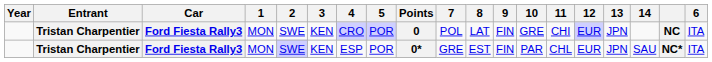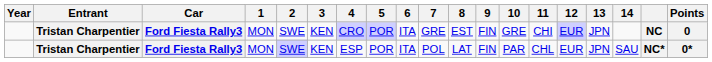columns swapped: (696, 13) <-> (416, 13)
(451, 31) POL -> (433, 31) GRE
(480, 31) LAT -> (462, 31) EST
(451, 48) GRE -> (433, 48) POL
(480, 48) EST -> (462, 48) LAT
